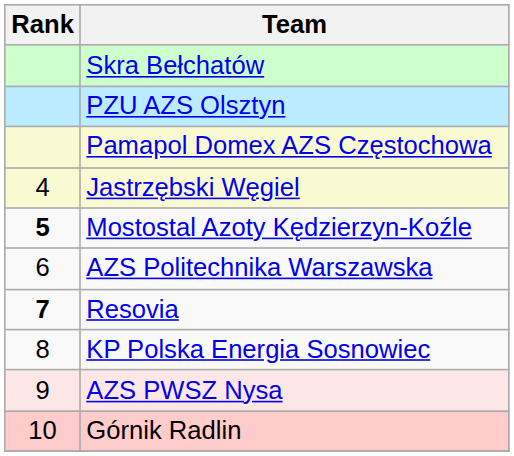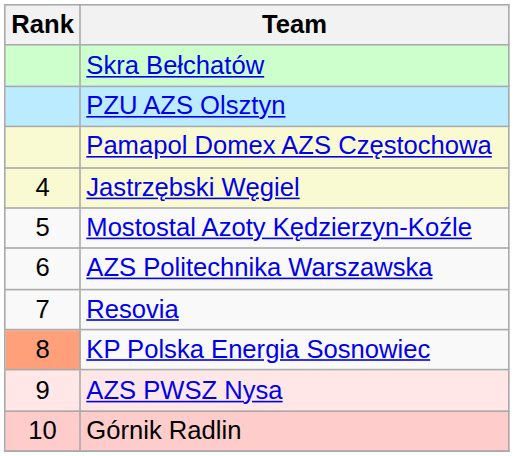(43, 227) bold -> (43, 227) normal
(43, 308) bold -> (43, 308) normal
(43, 349) no background -> (43, 349) lightsalmon background
